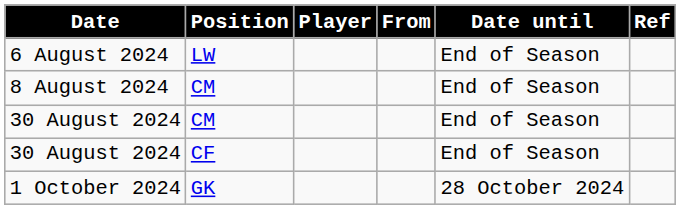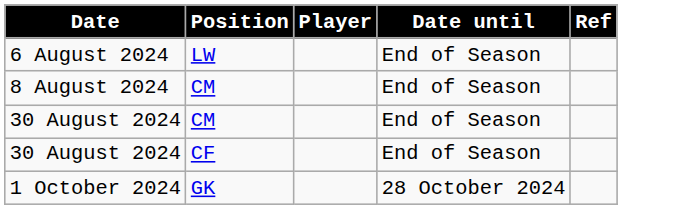- column: (406, 21)
